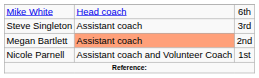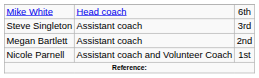(109, 40) lightsalmon background -> (109, 40) no background
